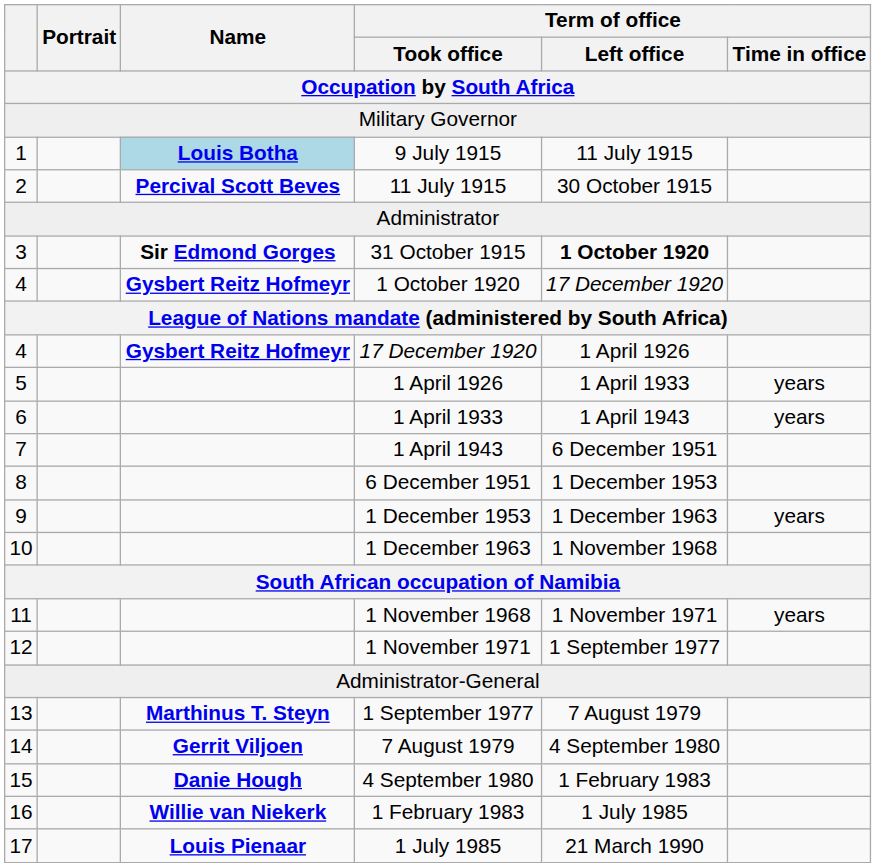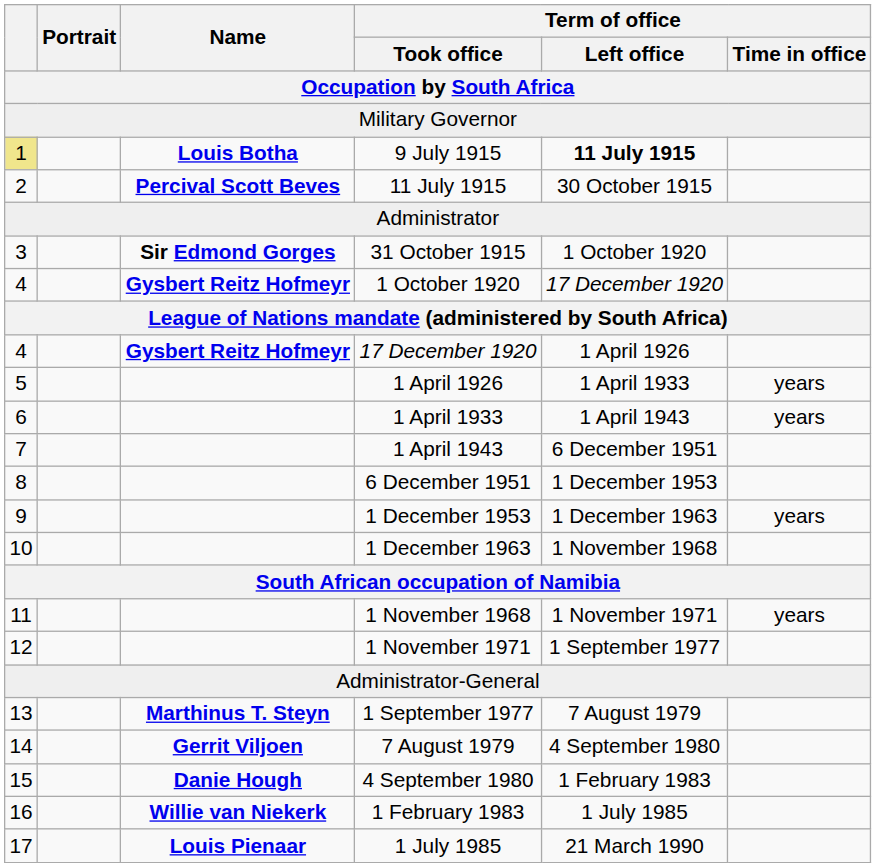(21, 152) no background -> (21, 152) khaki background
(238, 152) lightblue background -> (238, 152) no background
(635, 152) normal -> (635, 152) bold
(635, 251) bold -> (635, 251) normal
